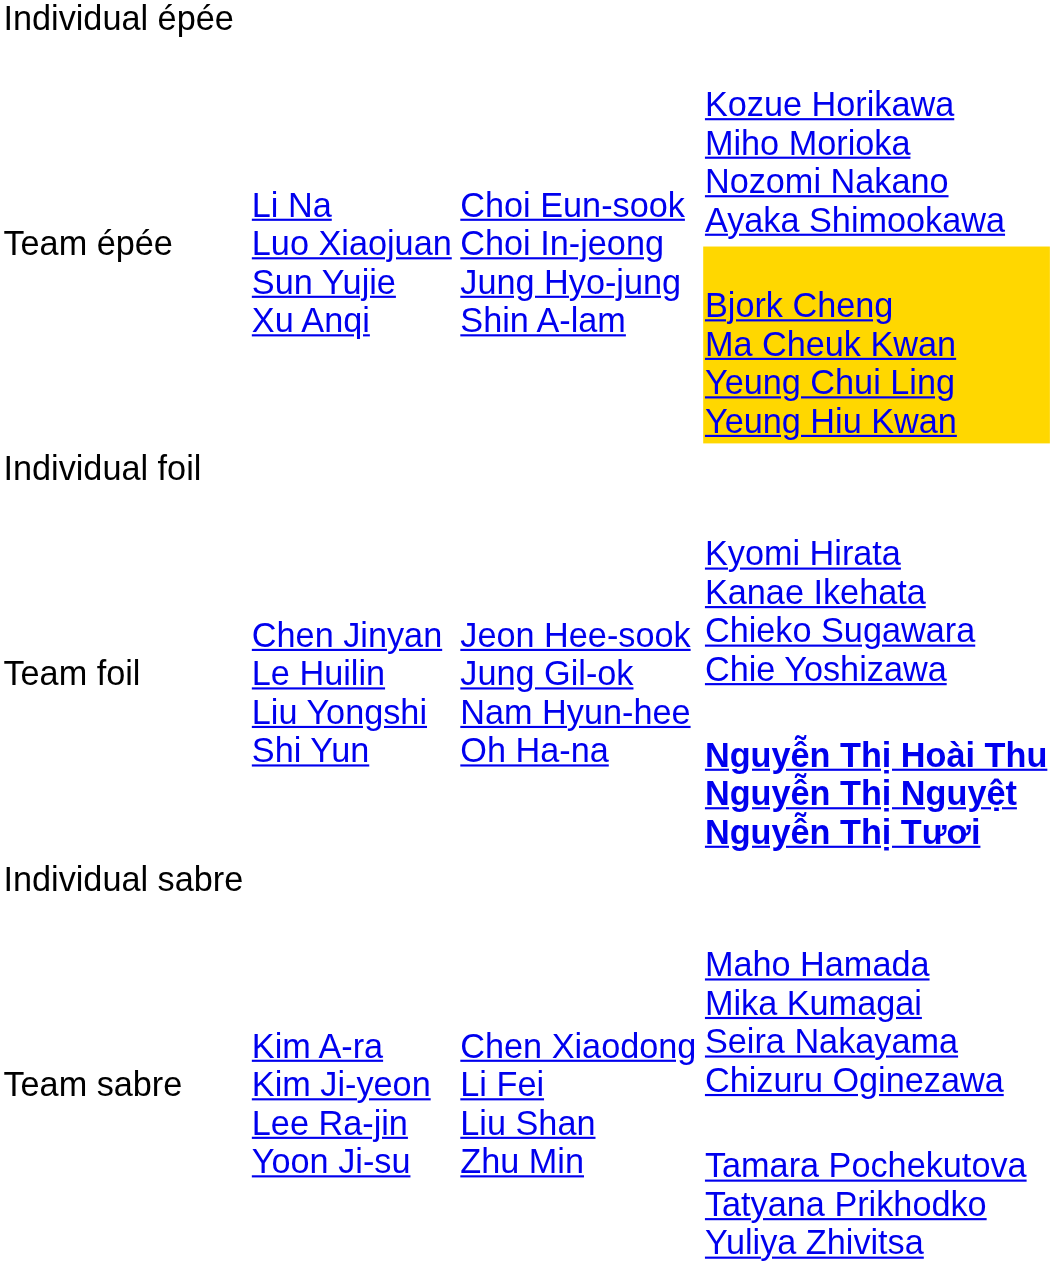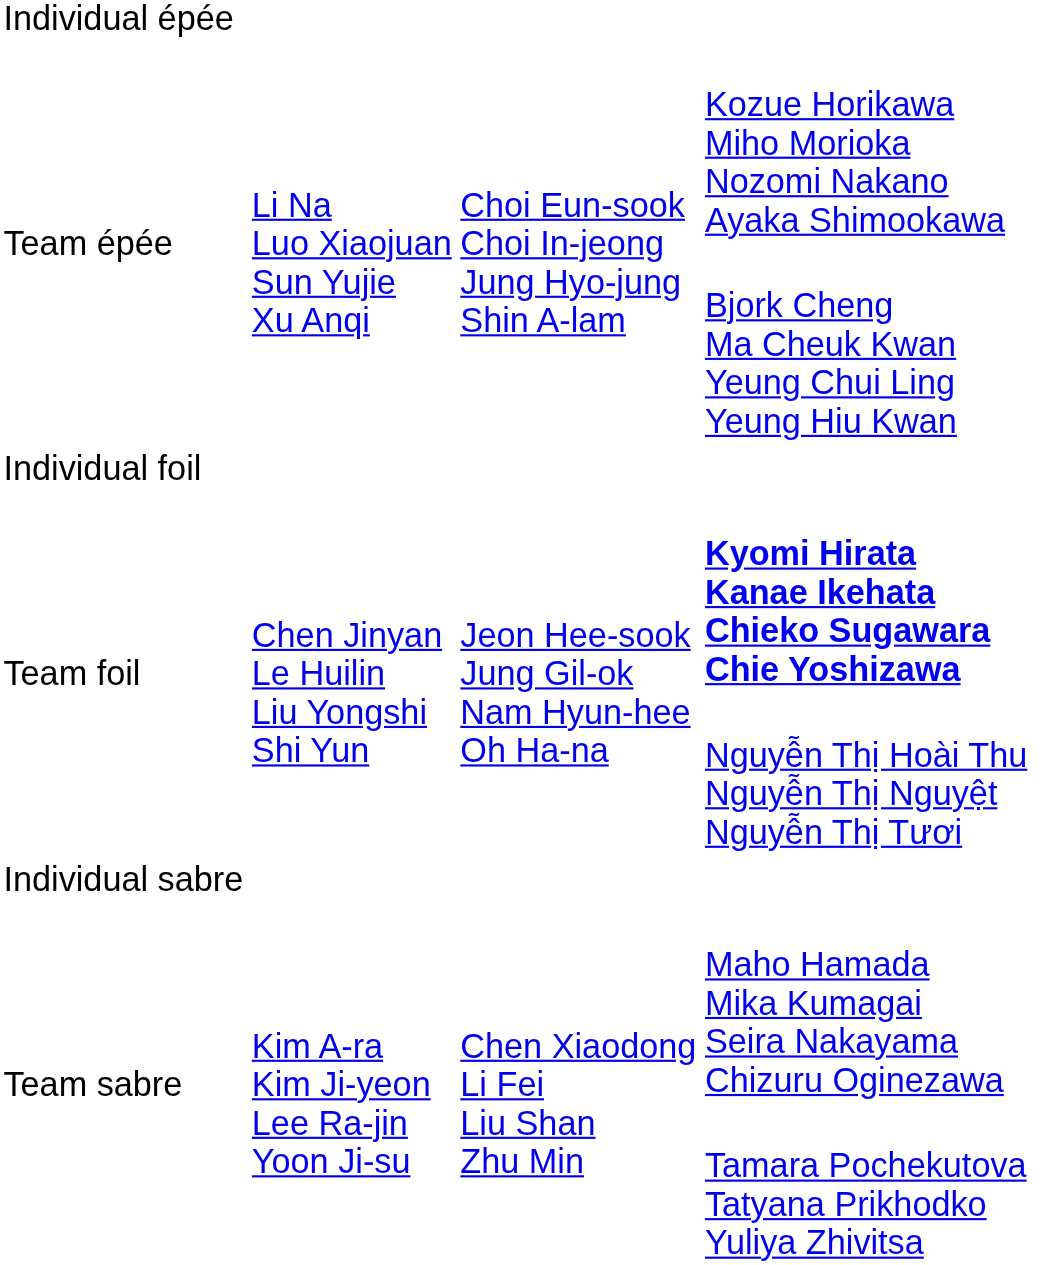(831, 363) gold background -> (831, 363) no background
(840, 611) normal -> (848, 611) bold
(876, 793) bold -> (866, 793) normal
